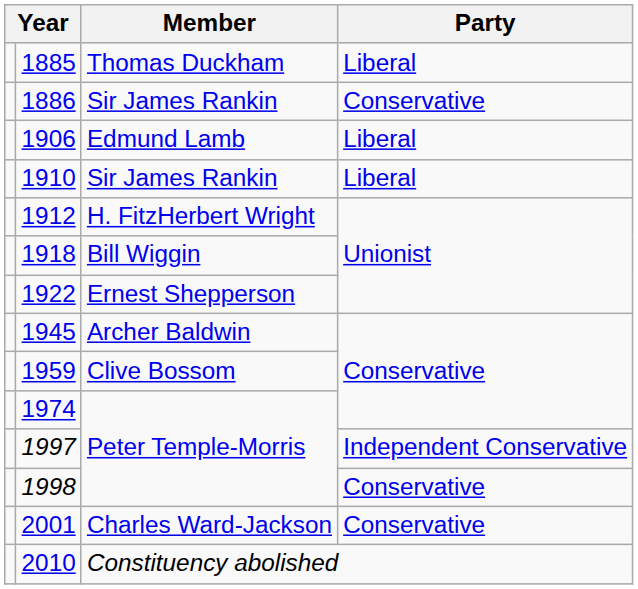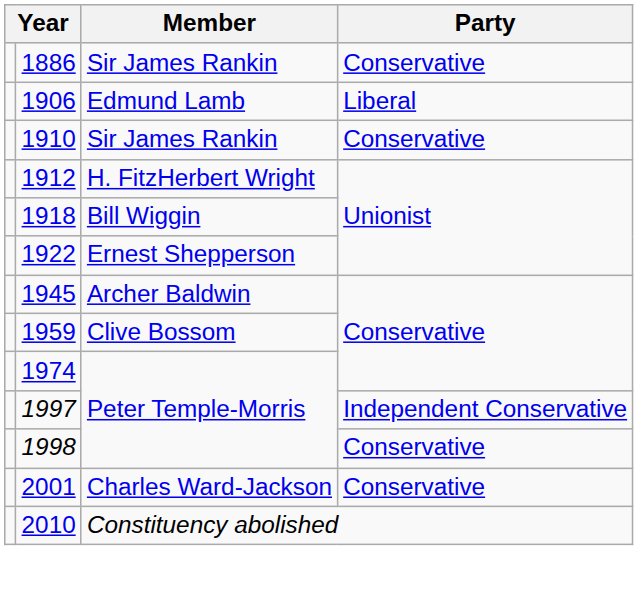- row: (49, 62)
(380, 178) Liberal -> (414, 139) Conservative
